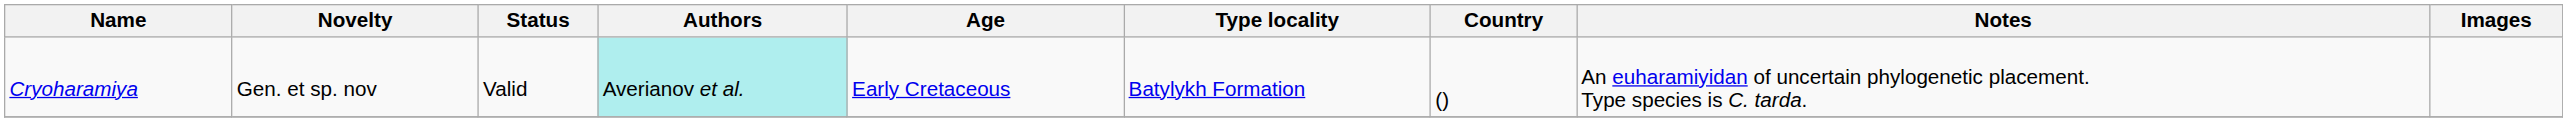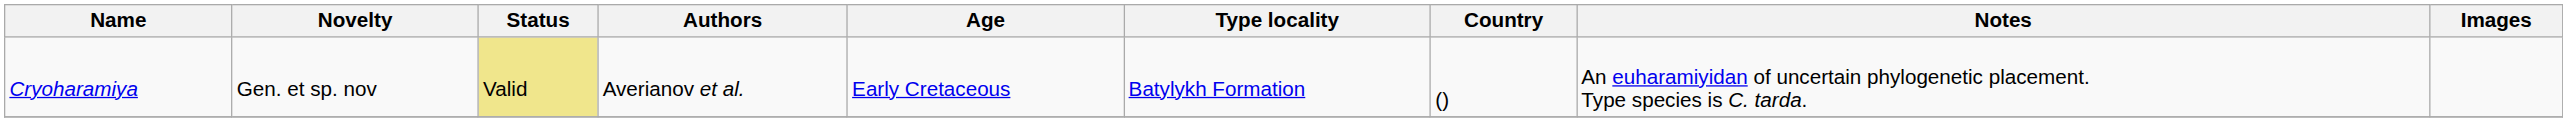(505, 88) no background -> (505, 88) khaki background
(674, 88) paleturquoise background -> (674, 88) no background
